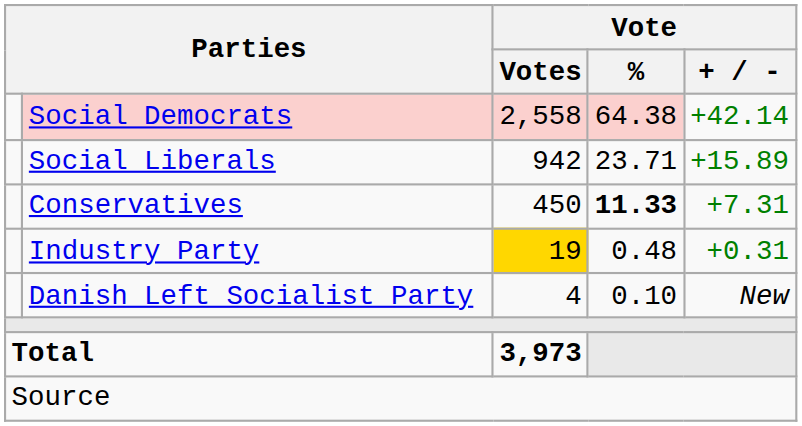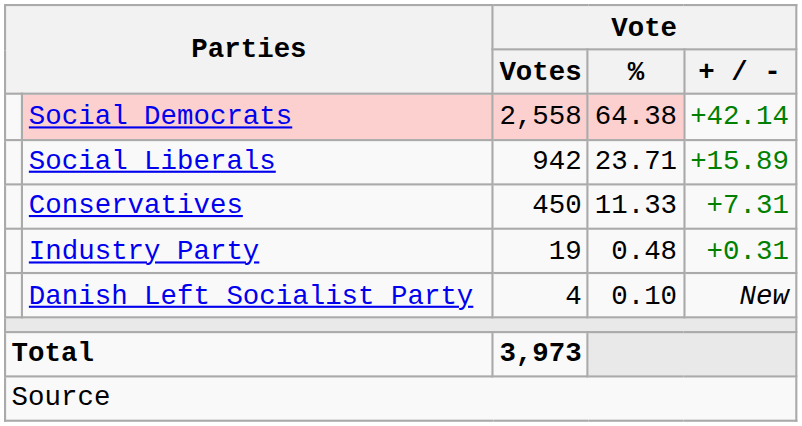(636, 206) bold -> (636, 206) normal
(565, 251) gold background -> (565, 251) no background
